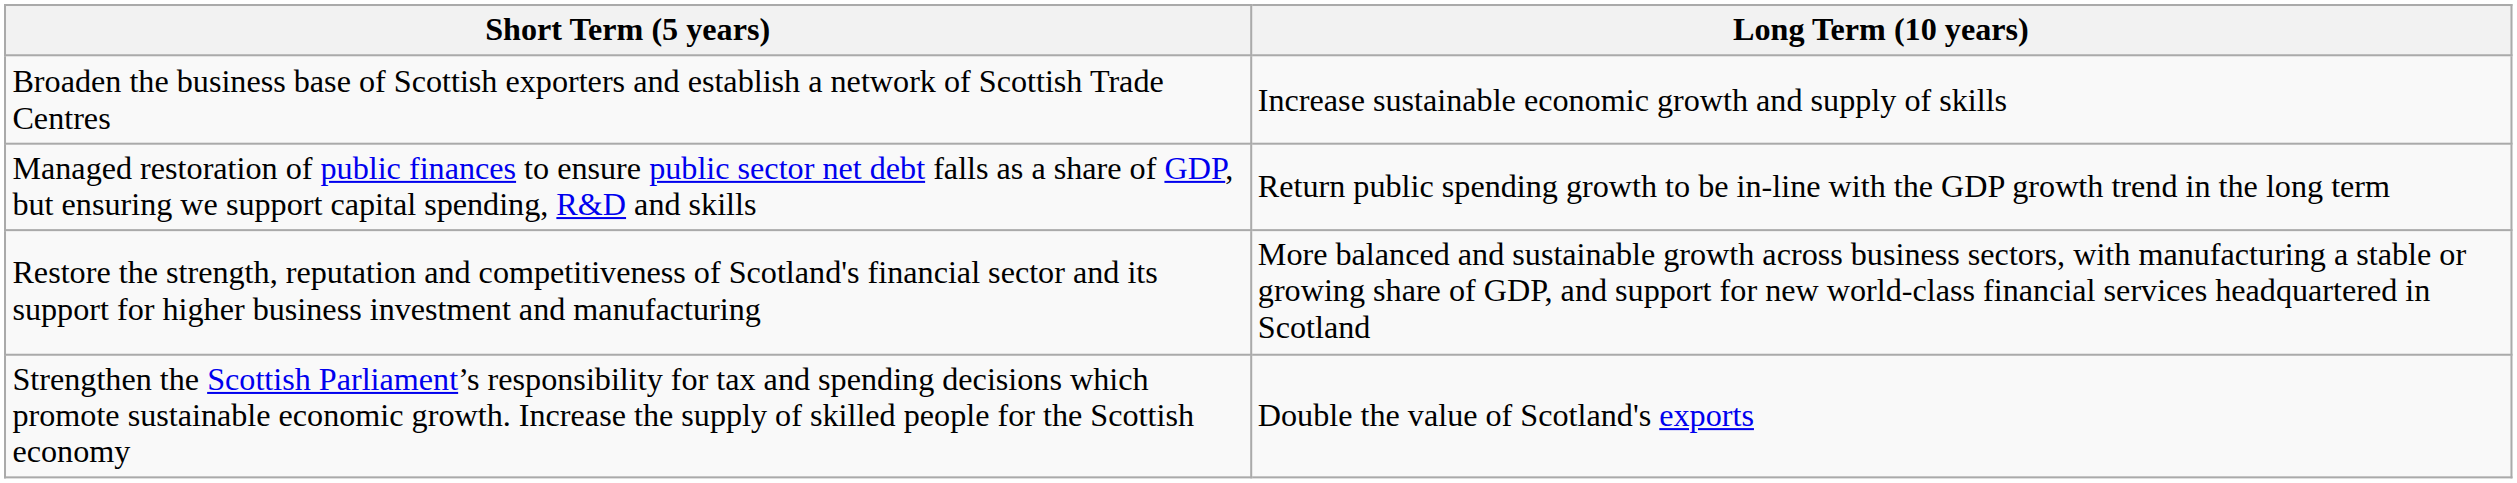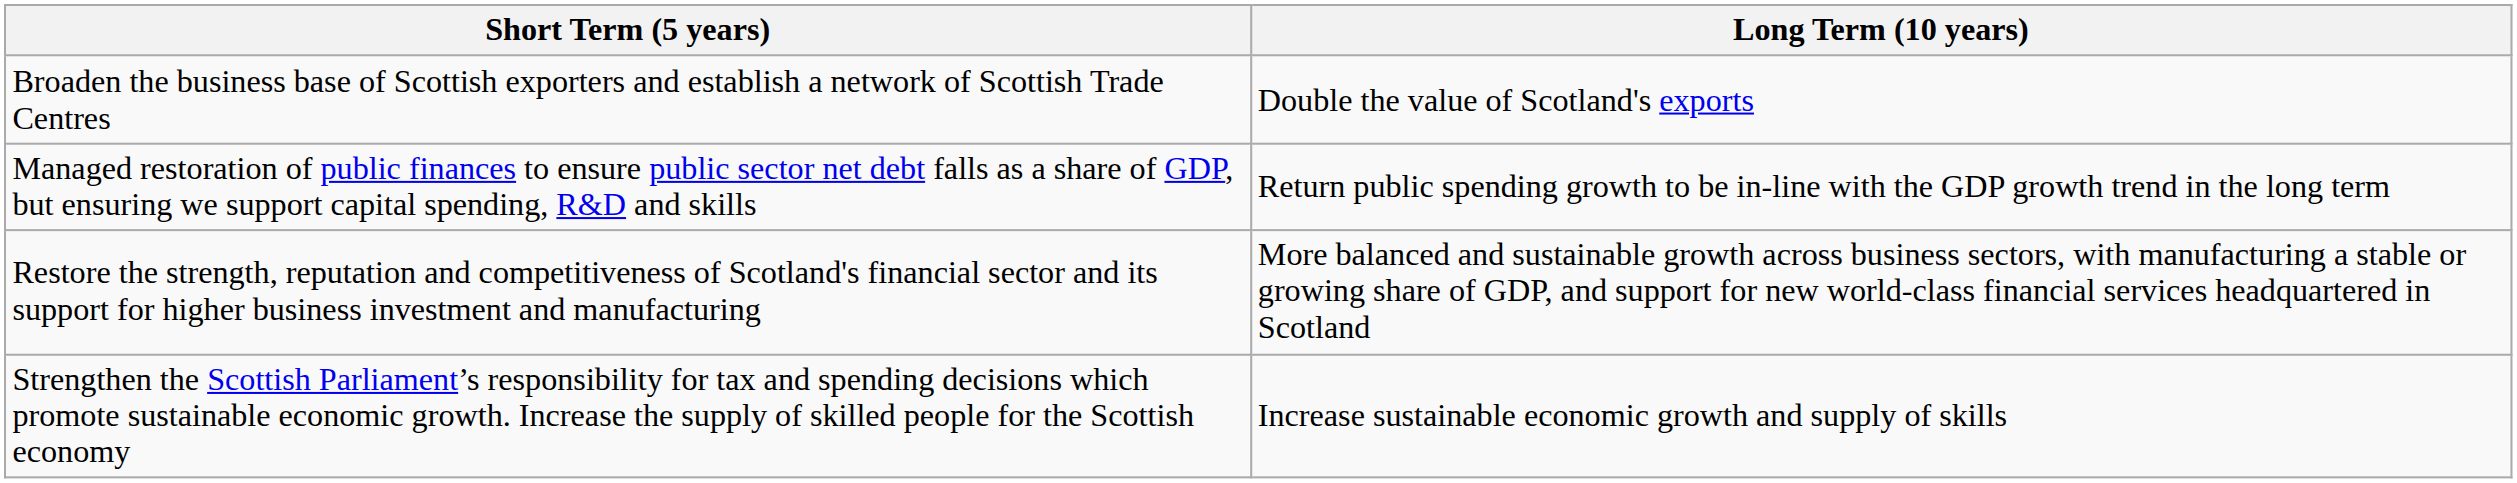(1632, 99) Increase sustainable economic growth and supply of skills -> (1506, 99) Double the value of Scotland's exports
(1506, 414) Double the value of Scotland's exports -> (1632, 414) Increase sustainable economic growth and supply of skills
